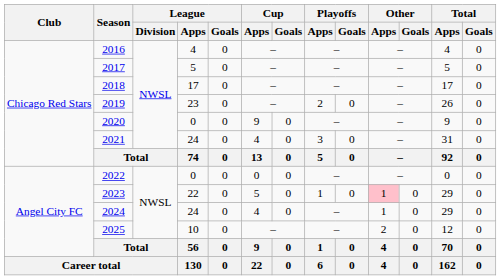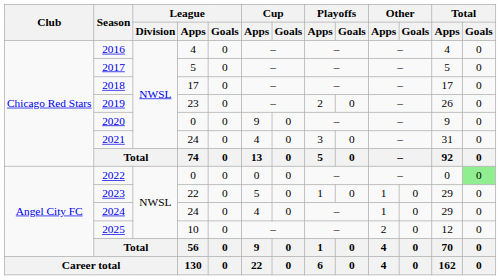(479, 175) no background -> (479, 175) lightgreen background
(384, 193) pink background -> (384, 193) no background
